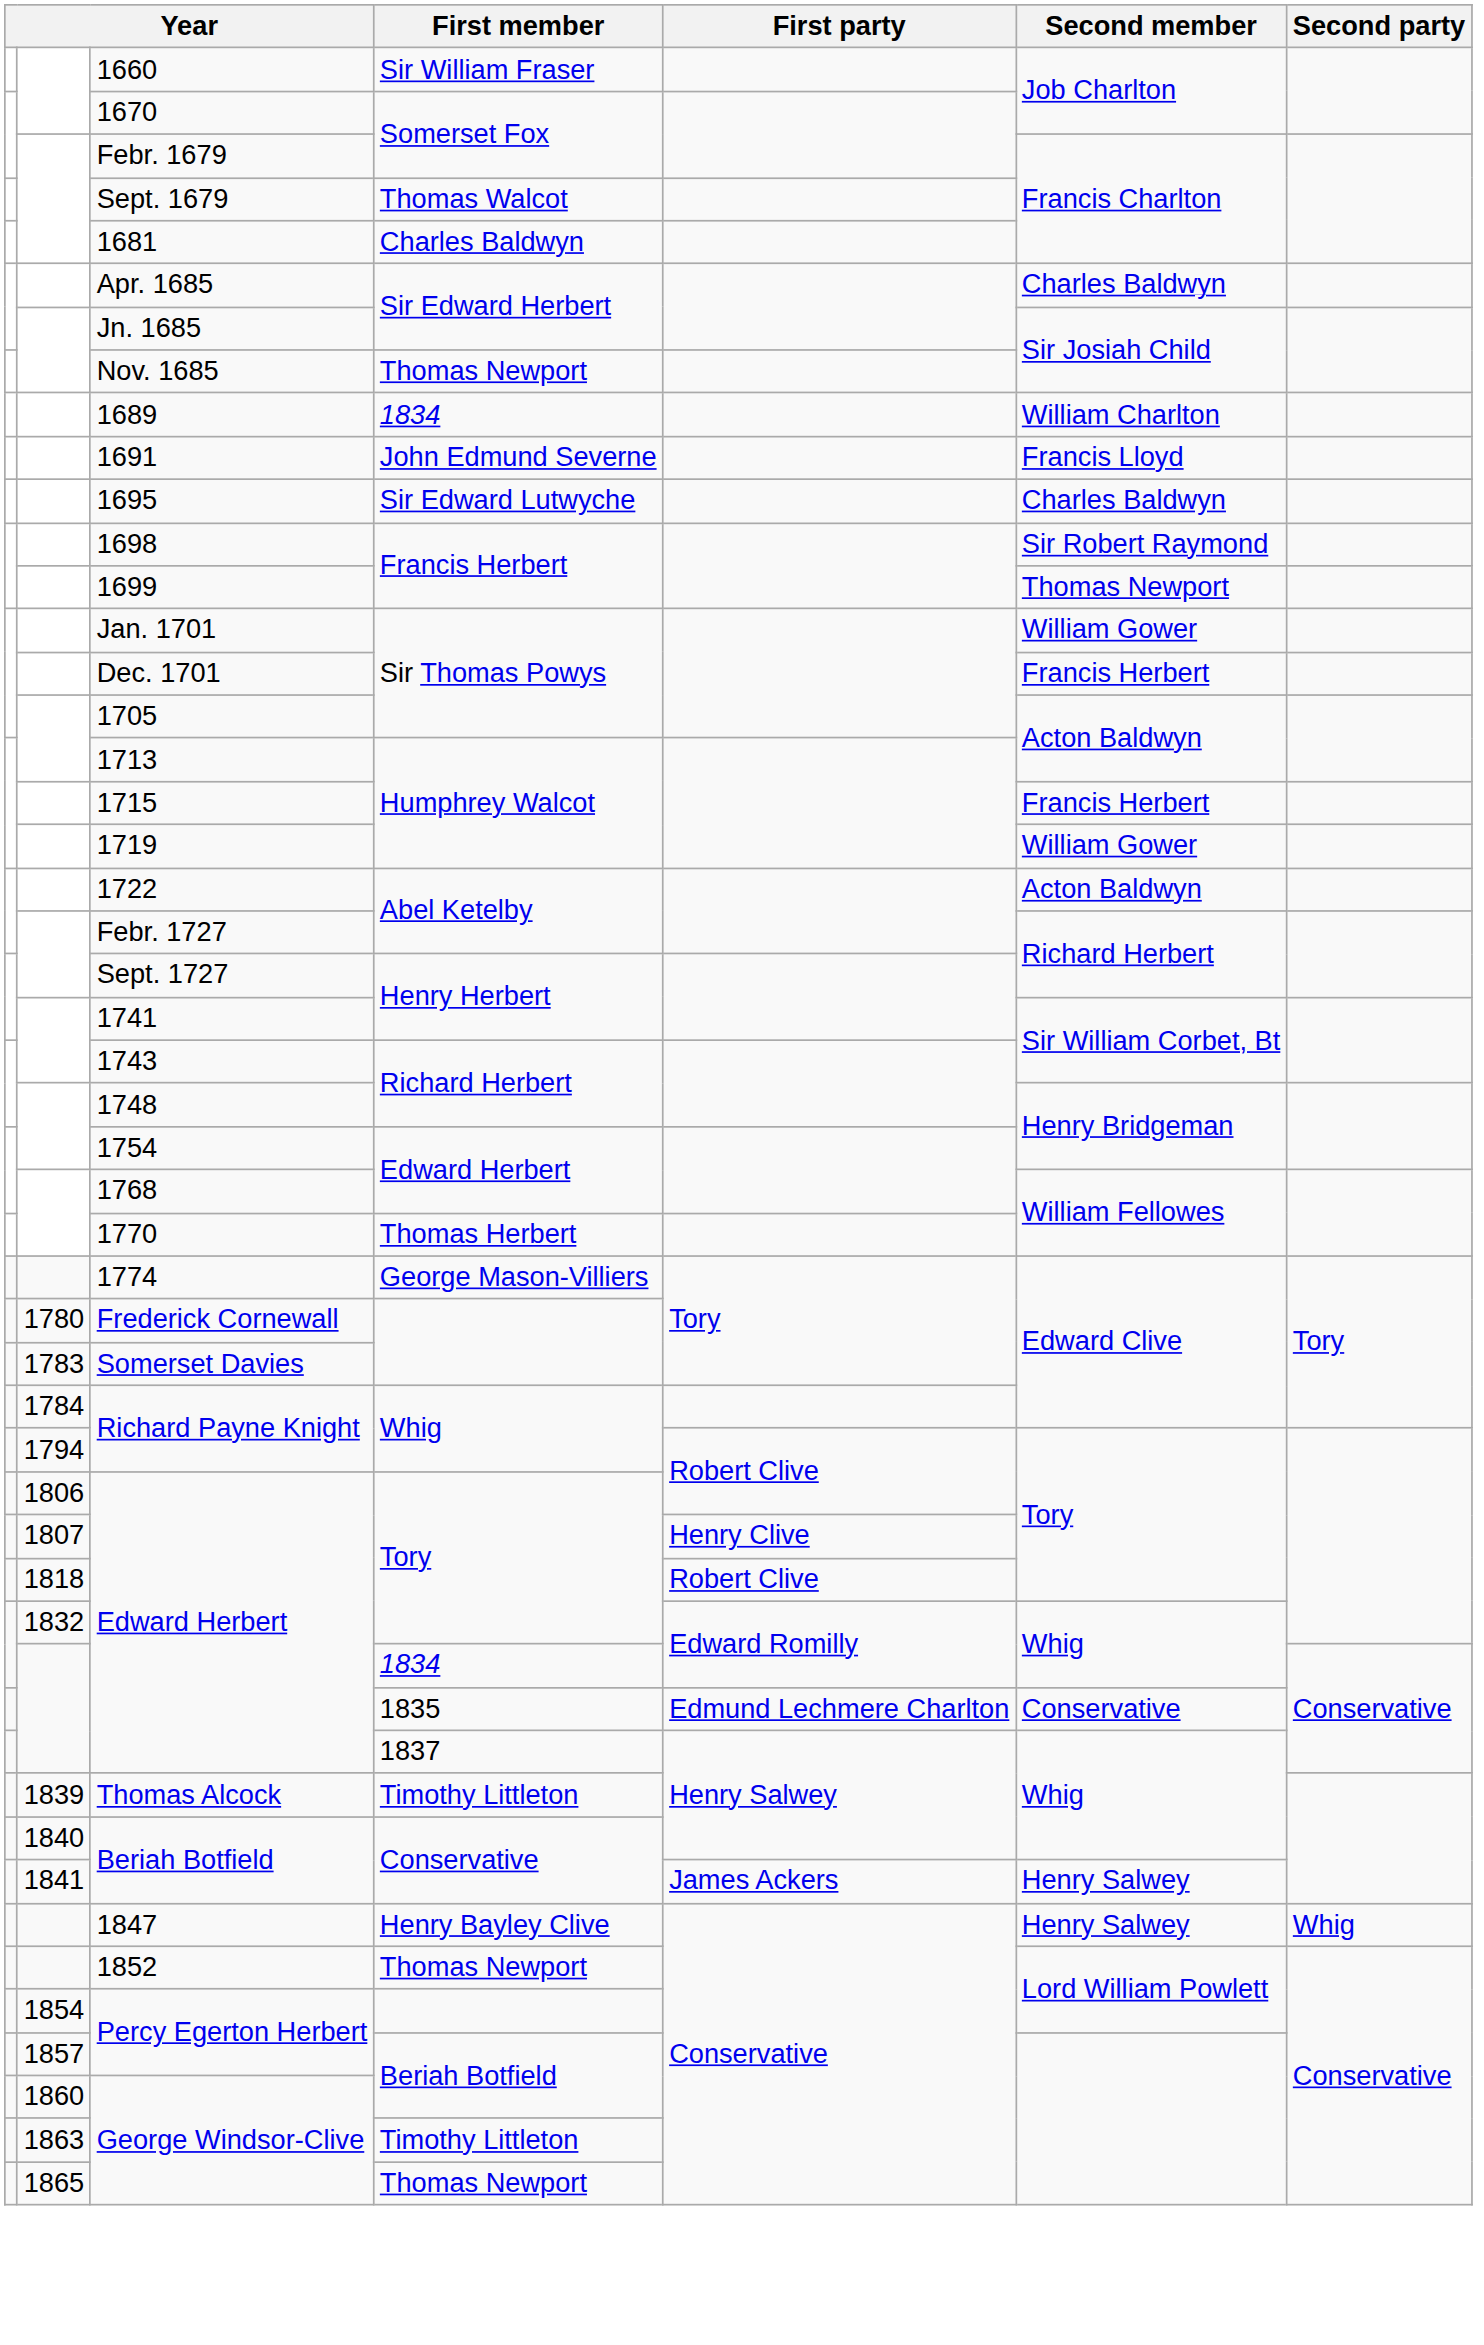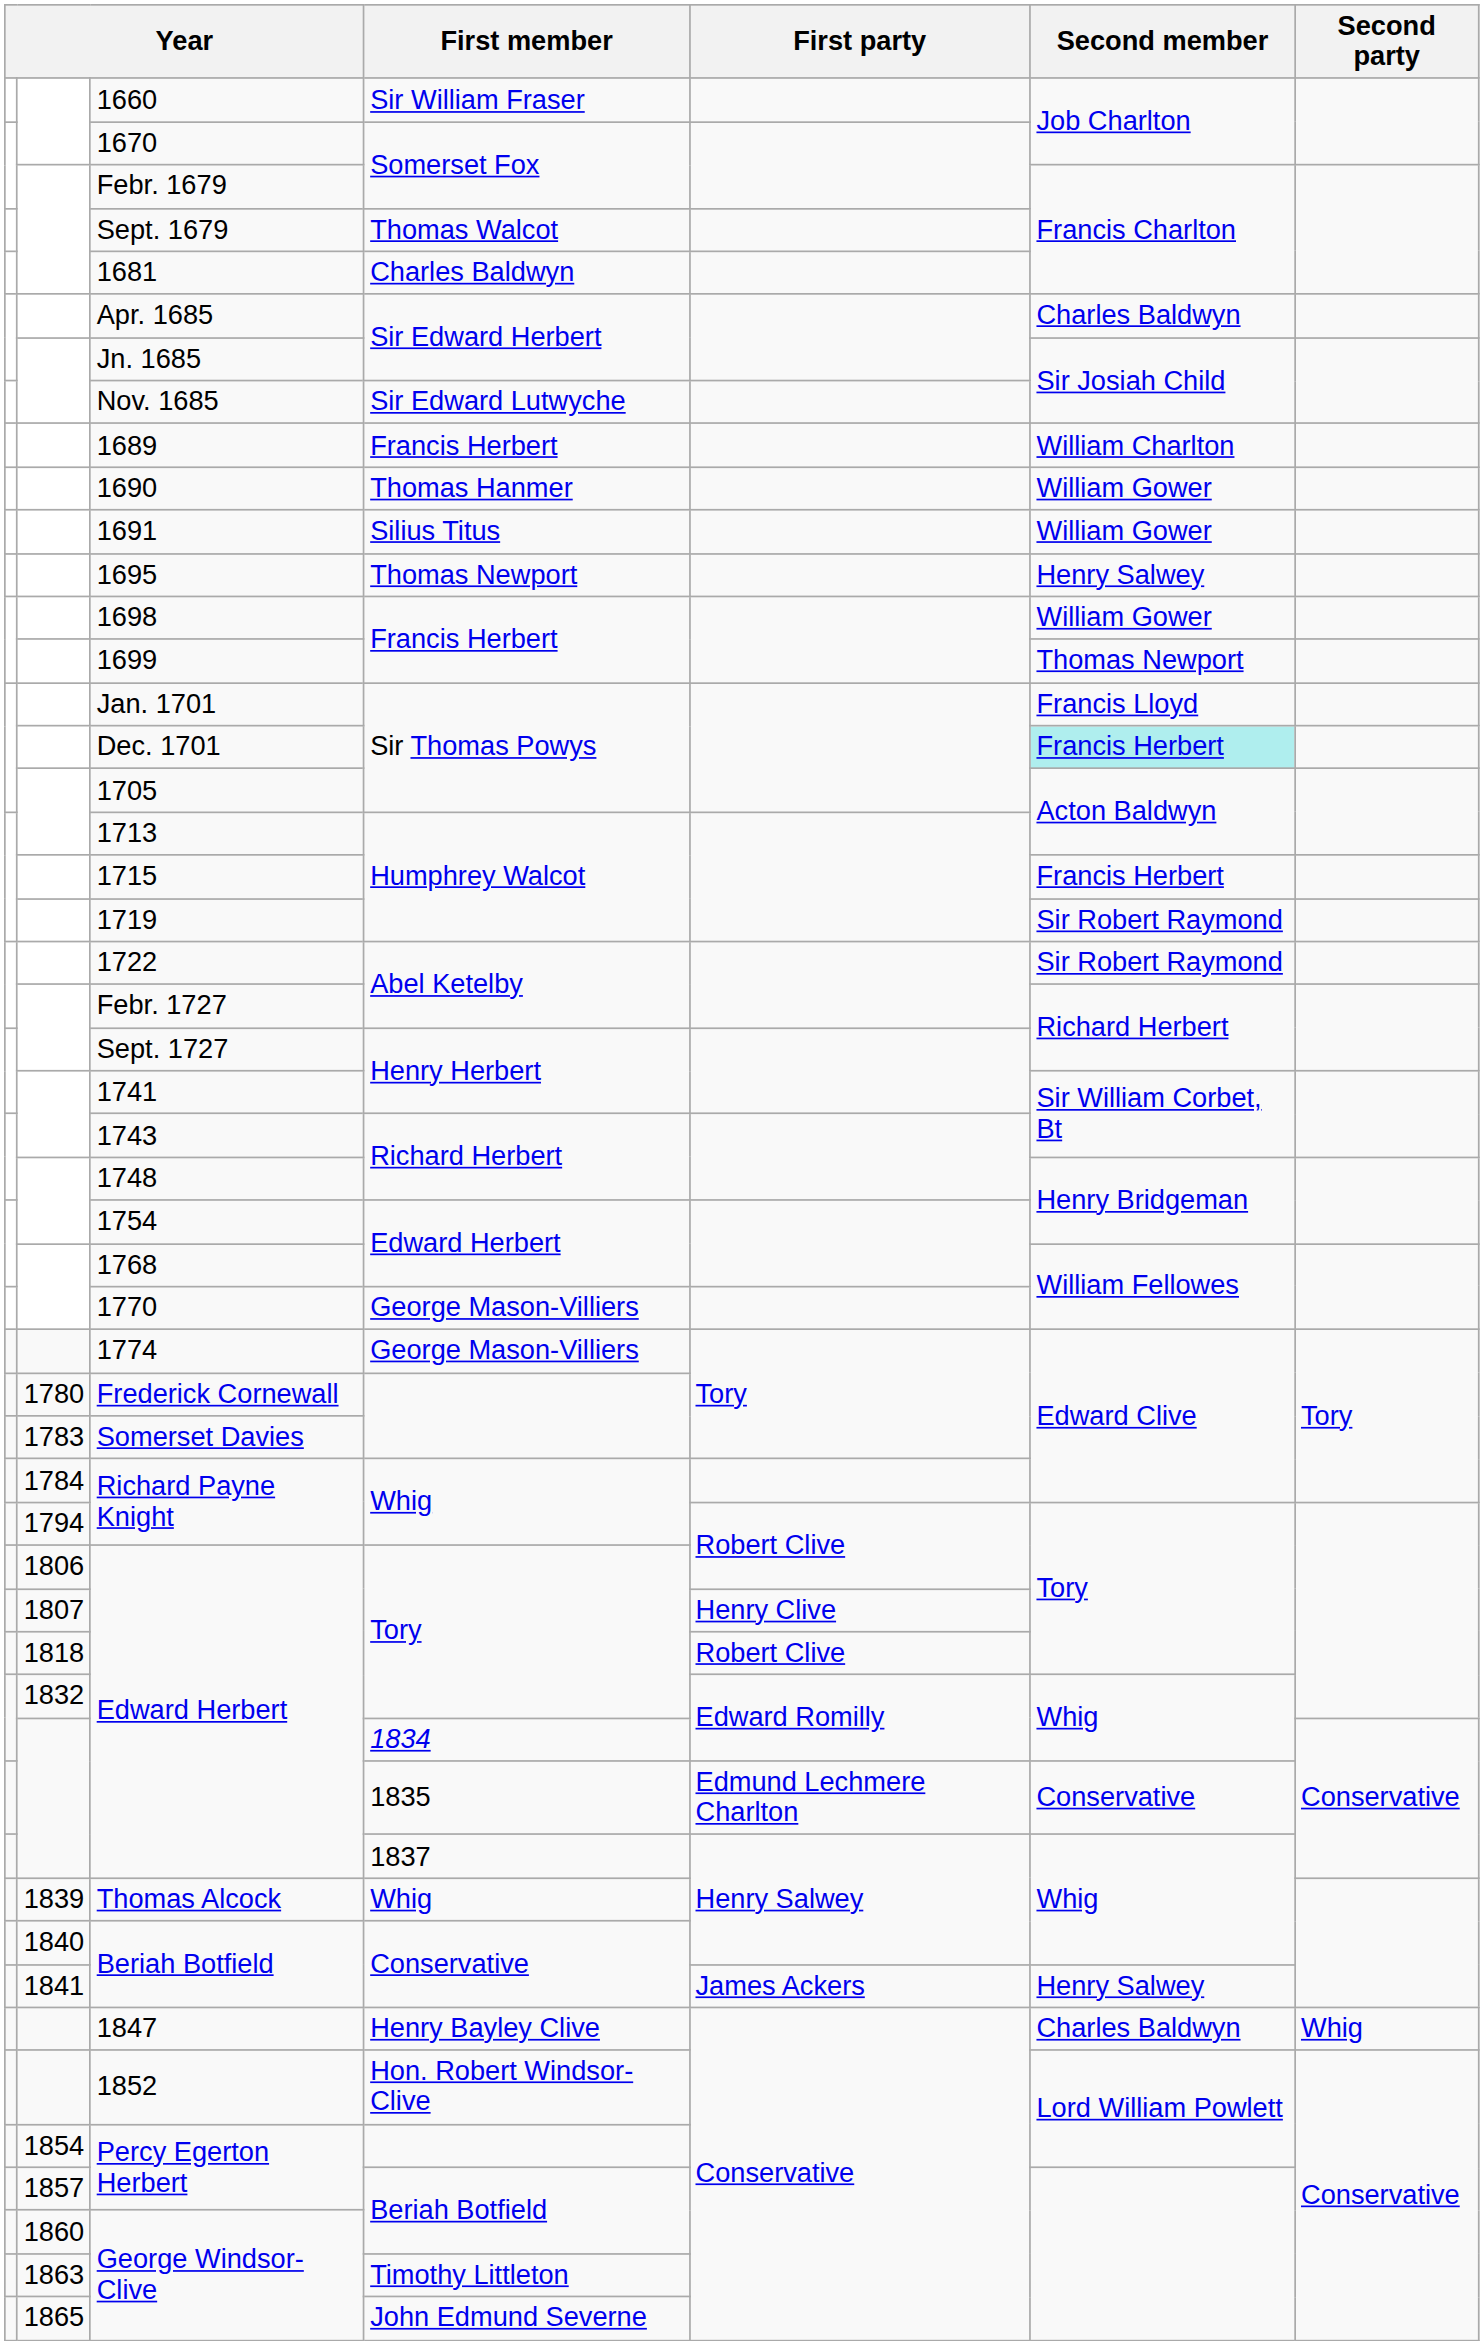(483, 371) Thomas Newport -> (498, 401) Sir Edward Lutwyche
(410, 414) 1834 -> (464, 444) Francis Herbert
+ row: (54, 488)
(518, 457) John Edmund Severne -> (435, 531) Silius Titus
(1103, 457) Francis Lloyd -> (1124, 531) William Gower
(508, 500) Sir Edward Lutwyche -> (474, 574) Thomas Newport
(1124, 500) Charles Baldwyn -> (1120, 574) Henry Salwey
(1145, 543) Sir Robert Raymond -> (1124, 617) William Gower
(1110, 629) William Gower -> (1117, 703) Francis Lloyd
(1116, 673) no background -> (1130, 746) paleturquoise background
(1110, 845) William Gower -> (1160, 919) Sir Robert Raymond
(1112, 888) Acton Baldwyn -> (1160, 962) Sir Robert Raymond
(478, 1233) Thomas Herbert -> (504, 1307) George Mason-Villiers
(479, 1794) Timothy Littleton -> (401, 1899) Whig
(1106, 1924) Henry Salwey -> (1139, 2028) Charles Baldwyn
(483, 1967) Thomas Newport -> (502, 2086) Hon. Robert Windsor-Clive
(483, 2182) Thomas Newport -> (509, 2317) John Edmund Severne
